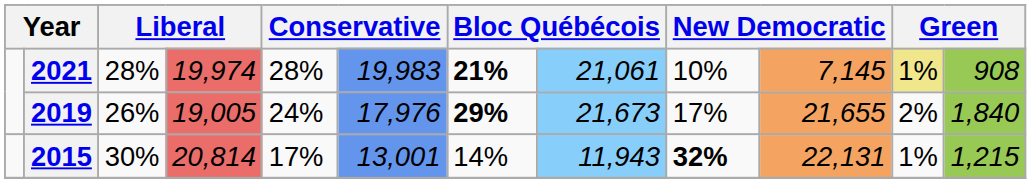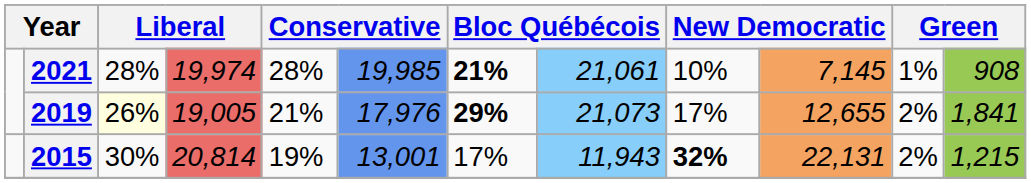(399, 70) 19,983 -> (399, 70) 19,985
(918, 70) khaki background -> (918, 70) no background
(132, 113) no background -> (132, 113) lightyellow background
(296, 113) 24% -> (296, 113) 21%
(618, 113) 21,673 -> (618, 113) 21,073
(844, 113) 21,655 -> (844, 113) 12,655
(985, 113) 1,840 -> (985, 113) 1,841
(296, 157) 17% -> (296, 157) 19%
(481, 157) 14% -> (481, 157) 17%
(918, 157) 1% -> (918, 157) 2%
